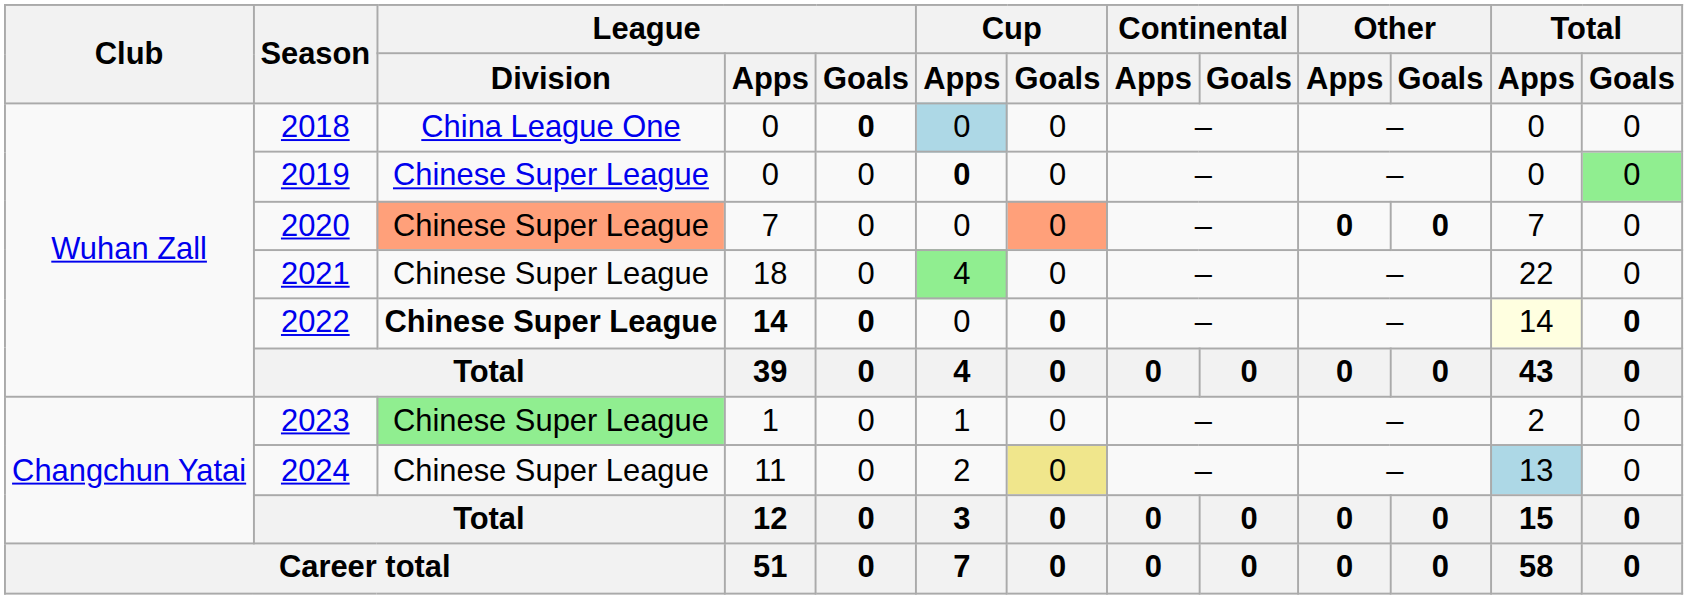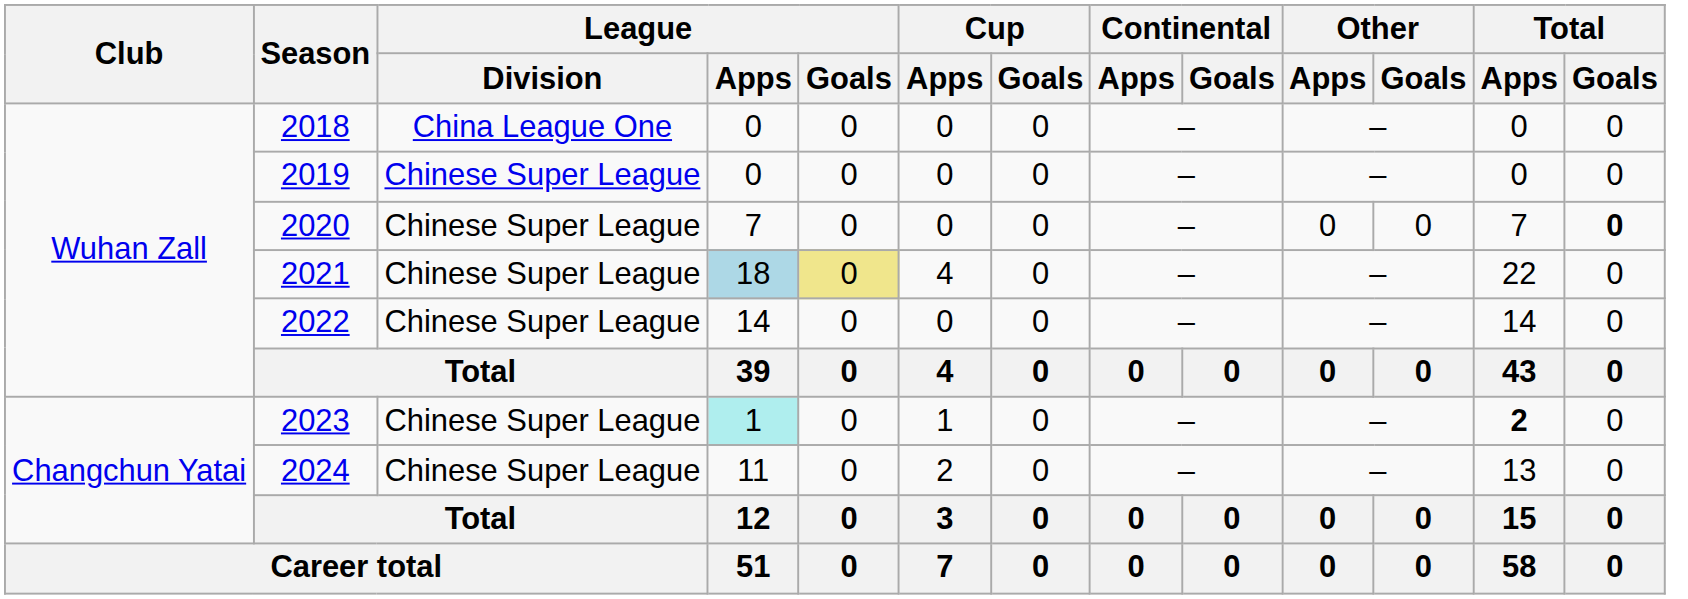(866, 126) bold -> (849, 126) normal
(962, 126) lightblue background -> (945, 126) no background
(962, 175) bold -> (945, 175) normal
(1632, 175) lightgreen background -> (1615, 175) no background
(551, 224) lightsalmon background -> (542, 224) no background
(1057, 224) lightsalmon background -> (1040, 224) no background
(1345, 224) bold -> (1328, 224) normal
(1440, 224) bold -> (1423, 224) normal
(1632, 224) normal -> (1615, 224) bold
(770, 273) no background -> (753, 273) lightblue background
(866, 273) no background -> (849, 273) khaki background
(962, 273) lightgreen background -> (945, 273) no background
(551, 322) bold -> (542, 322) normal
(770, 322) bold -> (753, 322) normal
(866, 322) bold -> (849, 322) normal
(1057, 322) bold -> (1040, 322) normal
(1536, 322) lightyellow background -> (1519, 322) no background
(1632, 322) bold -> (1615, 322) normal
(551, 420) lightgreen background -> (542, 420) no background
(770, 420) no background -> (753, 420) paleturquoise background
(1536, 420) normal -> (1519, 420) bold
(1057, 469) khaki background -> (1040, 469) no background
(1536, 469) lightblue background -> (1519, 469) no background
